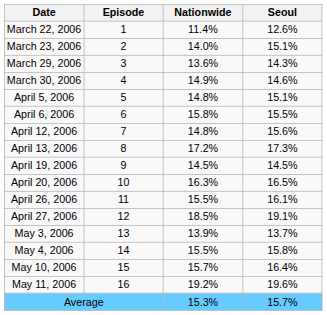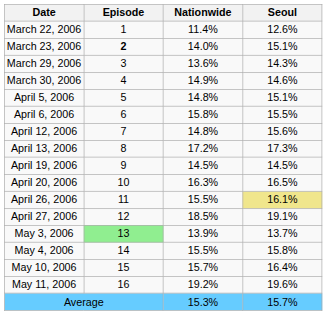(123, 47) normal -> (123, 47) bold
(282, 200) no background -> (282, 200) khaki background
(123, 234) no background -> (123, 234) lightgreen background
